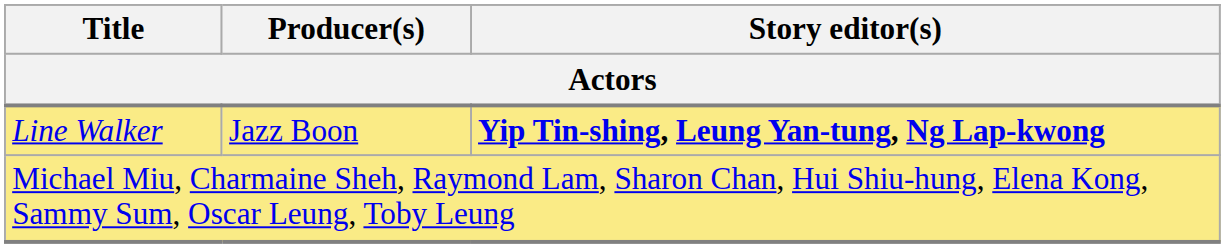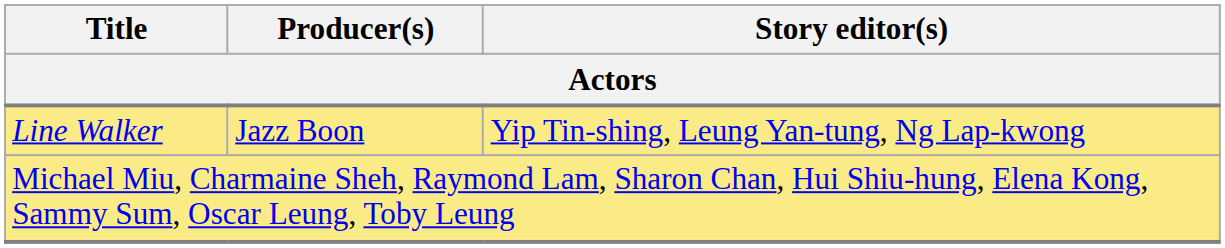(791, 130) bold -> (788, 130) normal
